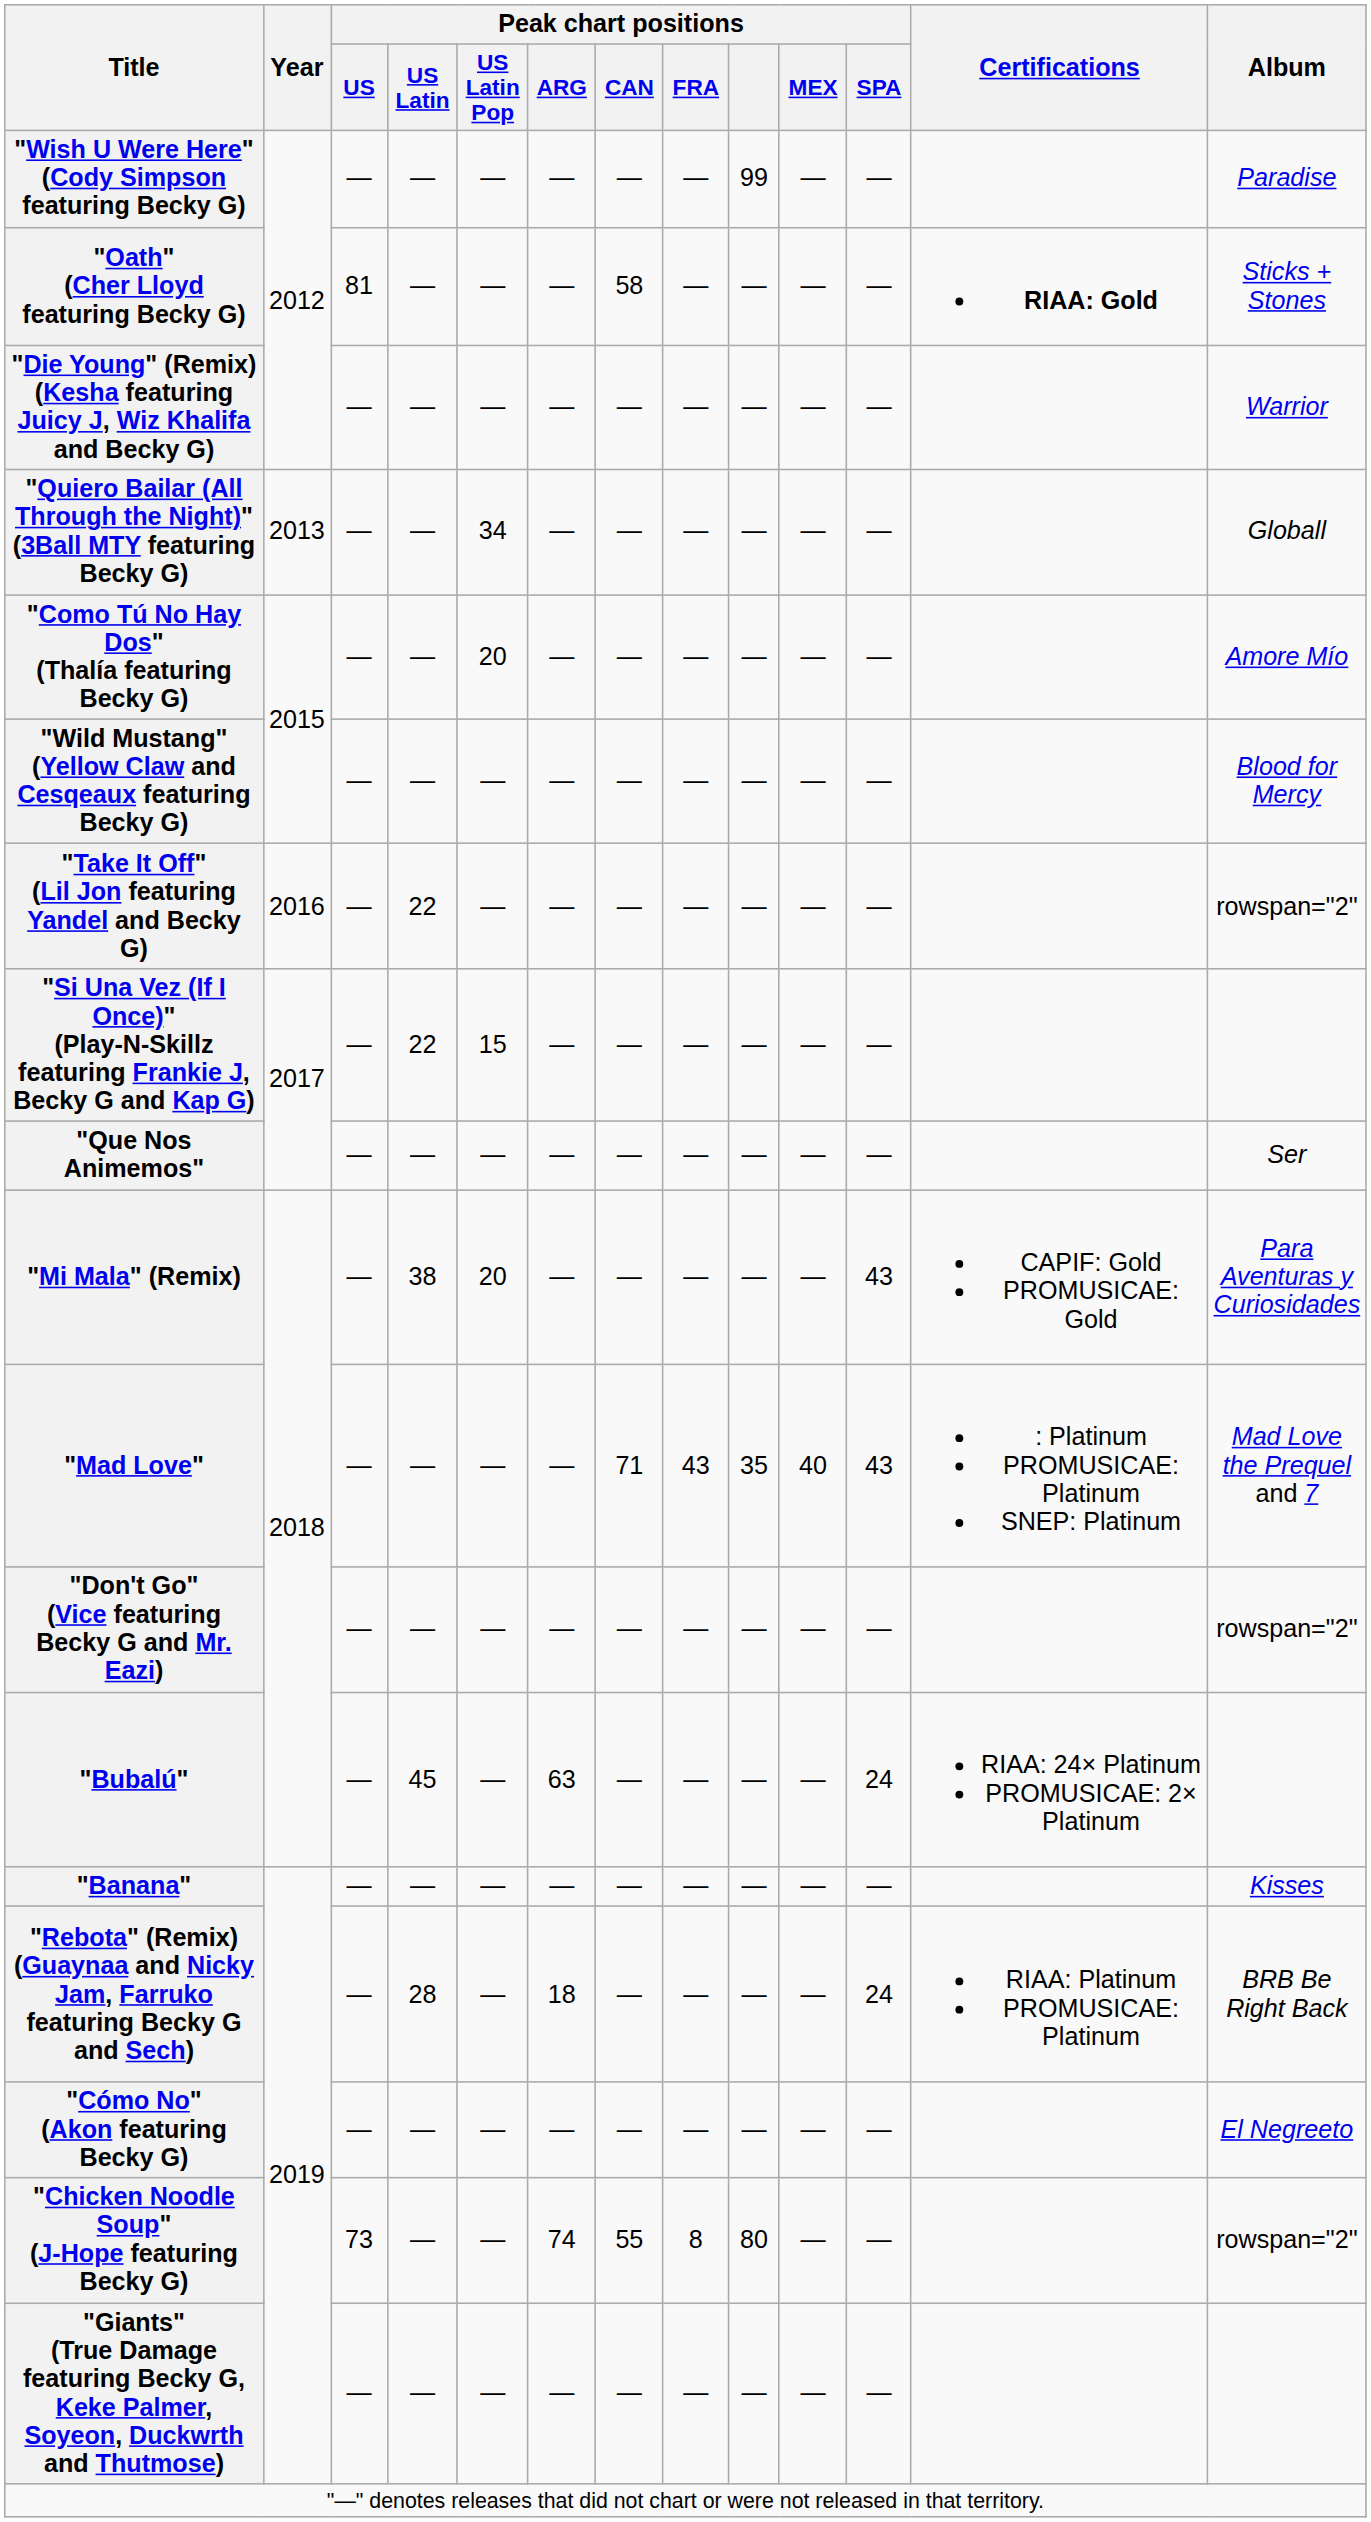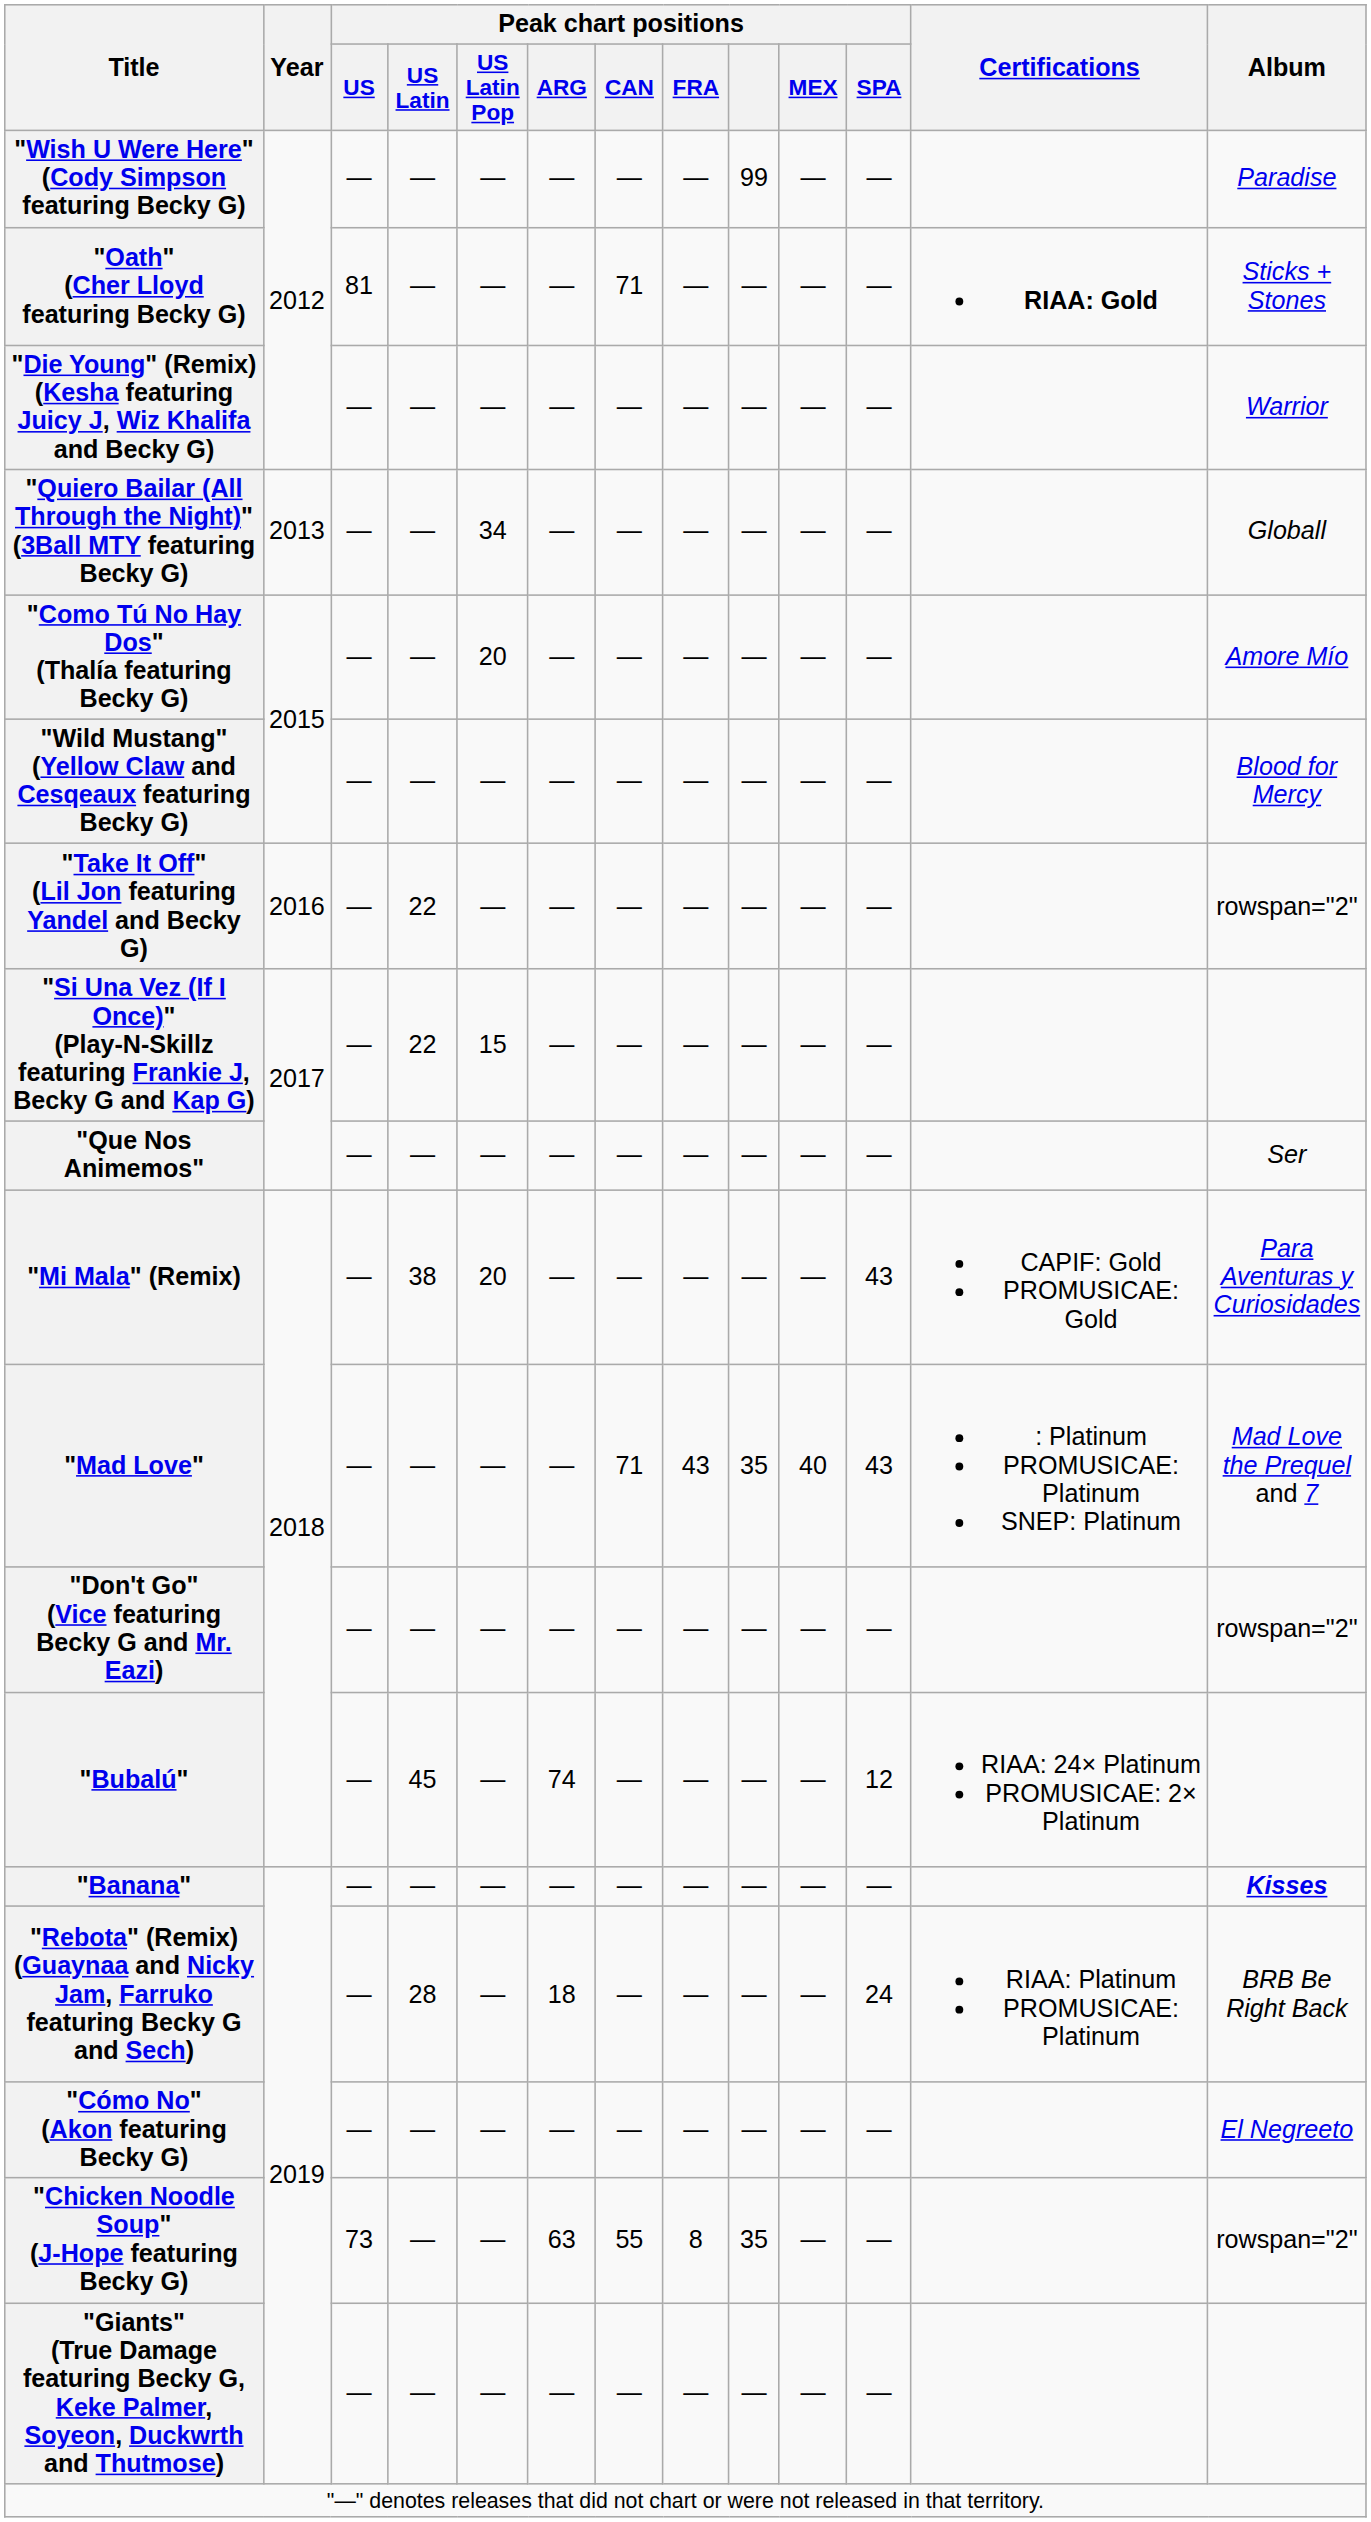(629, 285) 58 -> (629, 285) 71
(562, 1779) 63 -> (562, 1779) 74
(879, 1779) 24 -> (879, 1779) 12
(1287, 1886) normal -> (1287, 1886) bold
(562, 2239) 74 -> (562, 2239) 63
(754, 2239) 80 -> (754, 2239) 35
